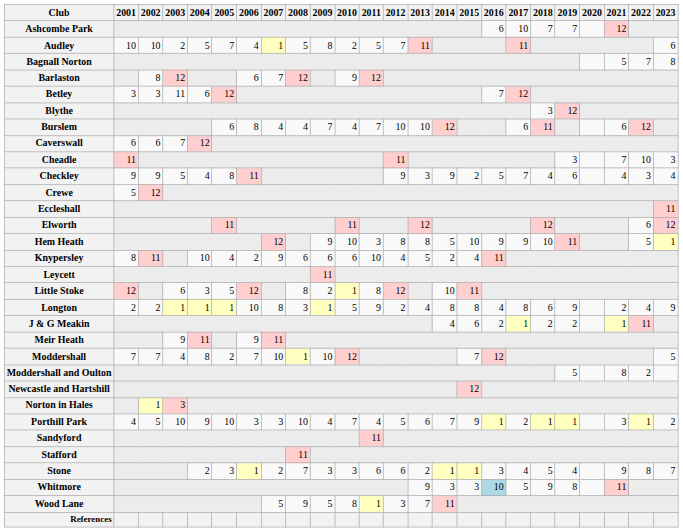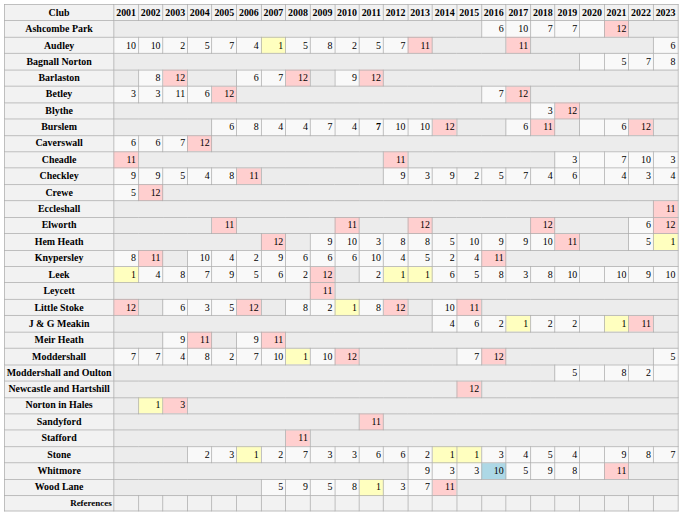(378, 126) normal -> (378, 126) bold
+ row: (59, 274)
- row: (59, 307)
- row: (59, 421)
